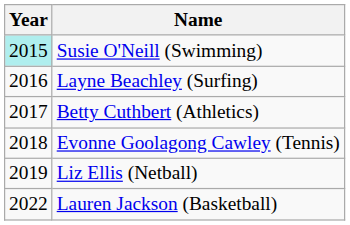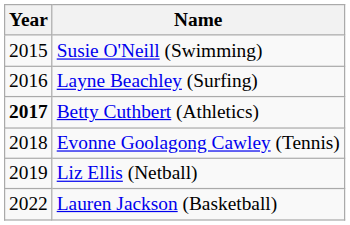(28, 50) paleturquoise background -> (28, 50) no background
(28, 111) normal -> (28, 111) bold
